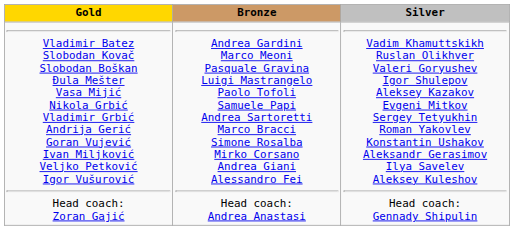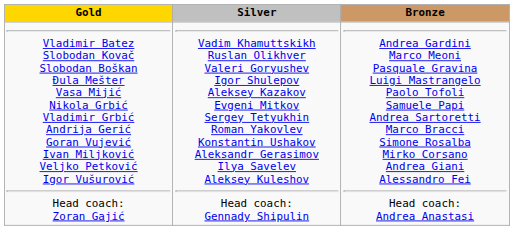columns swapped: (425, 14) <-> (257, 14)
